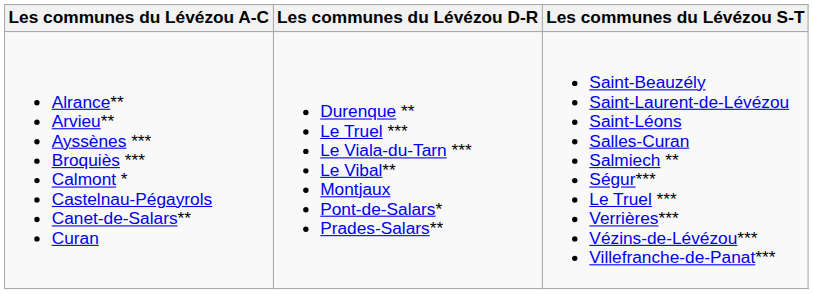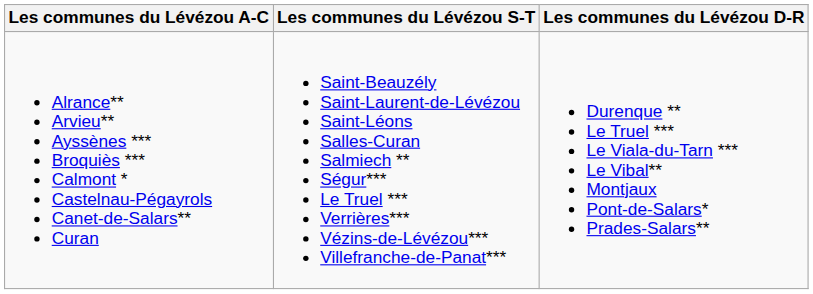columns swapped: (408, 18) <-> (675, 18)
